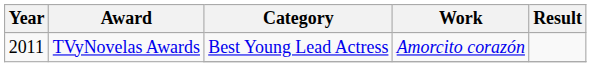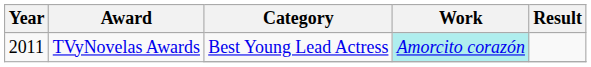(461, 47) no background -> (461, 47) paleturquoise background
